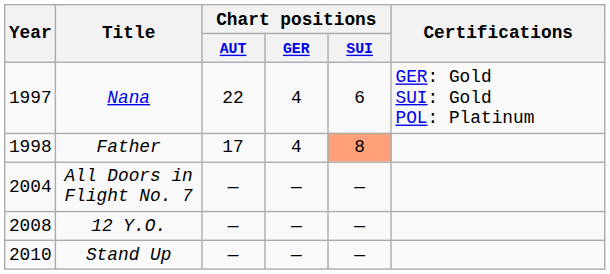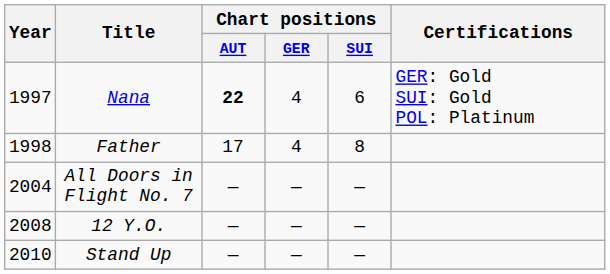(233, 98) normal -> (233, 98) bold
(360, 147) lightsalmon background -> (360, 147) no background
